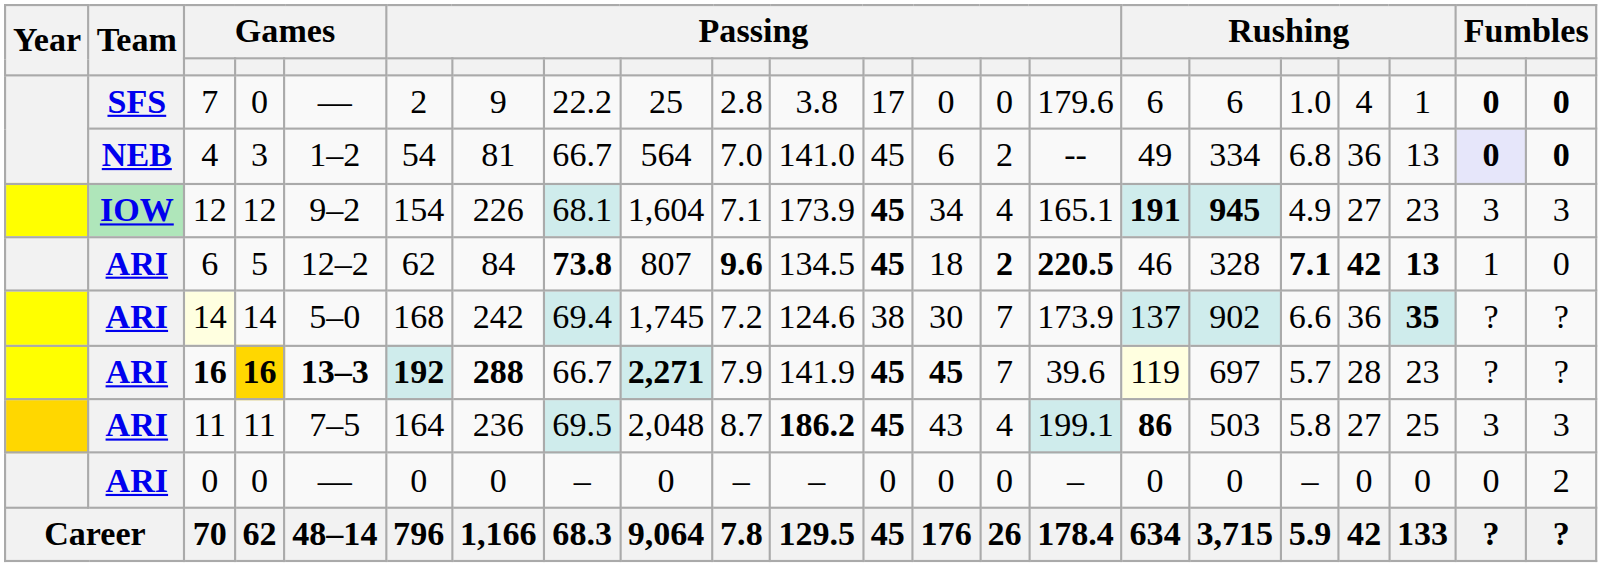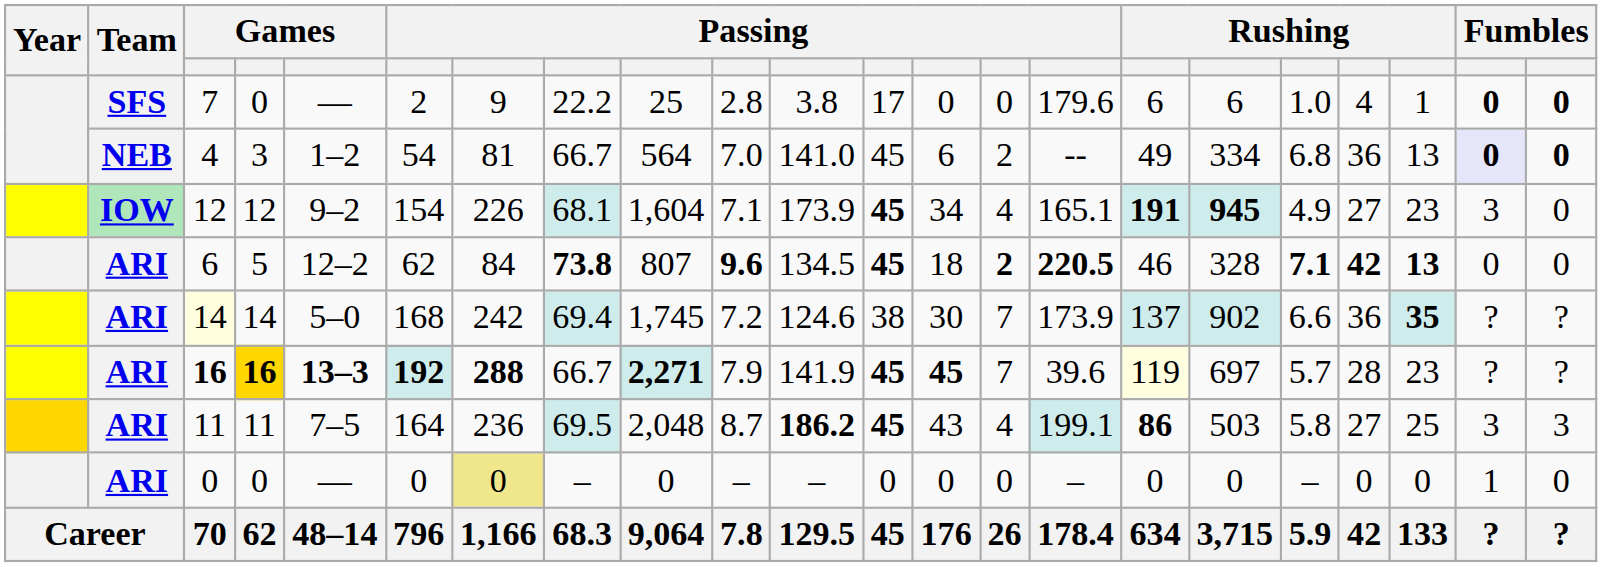(1561, 209) 3 -> (1561, 209) 0
(1491, 263) 1 -> (1491, 263) 0
(498, 479) no background -> (498, 479) khaki background
(1491, 479) 0 -> (1491, 479) 1
(1561, 479) 2 -> (1561, 479) 0
